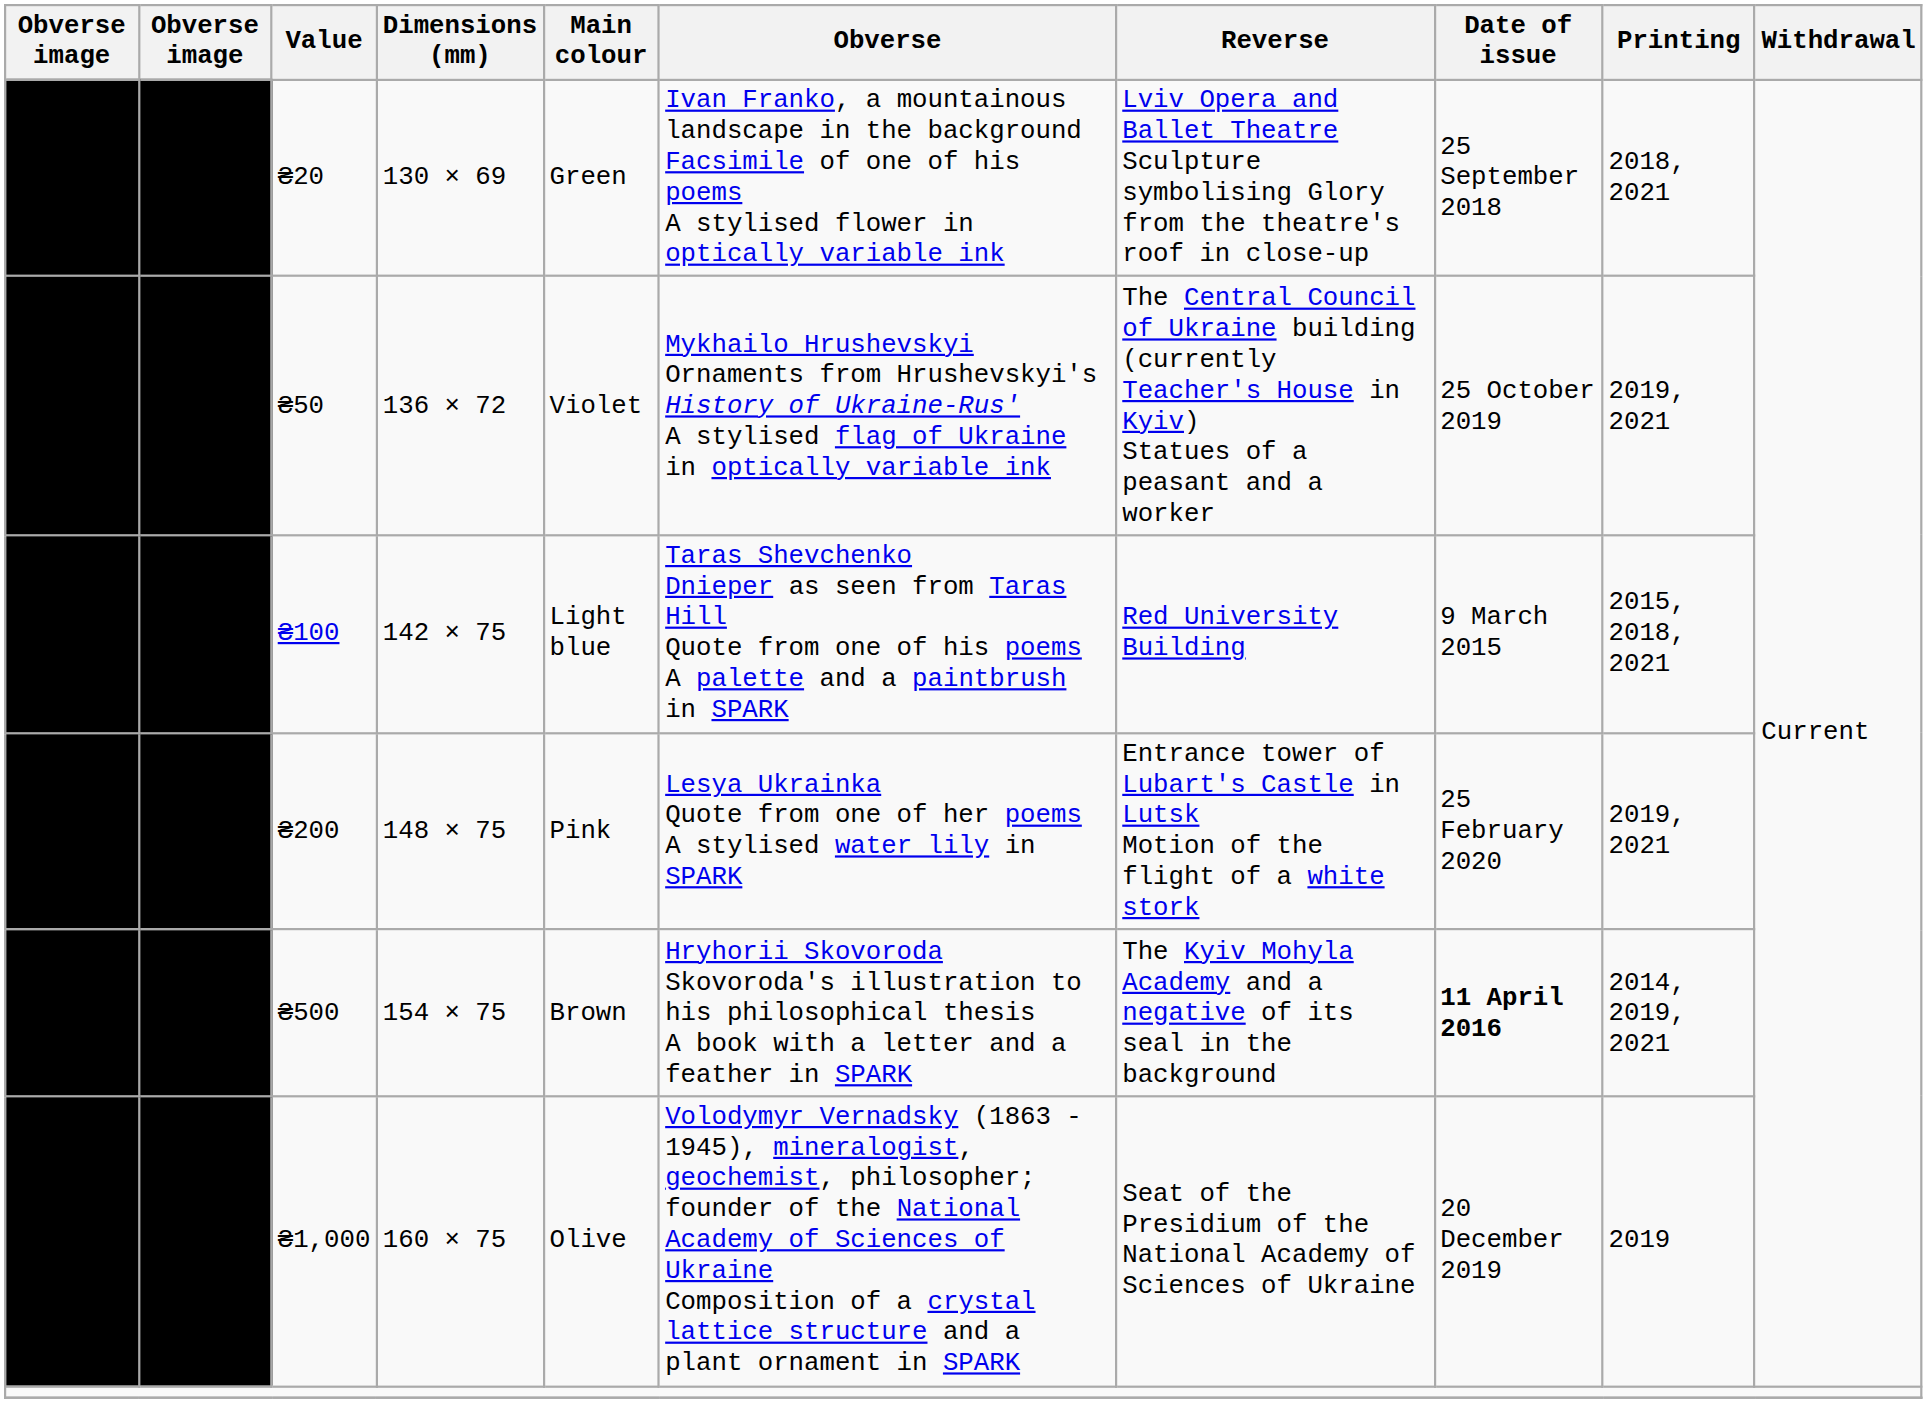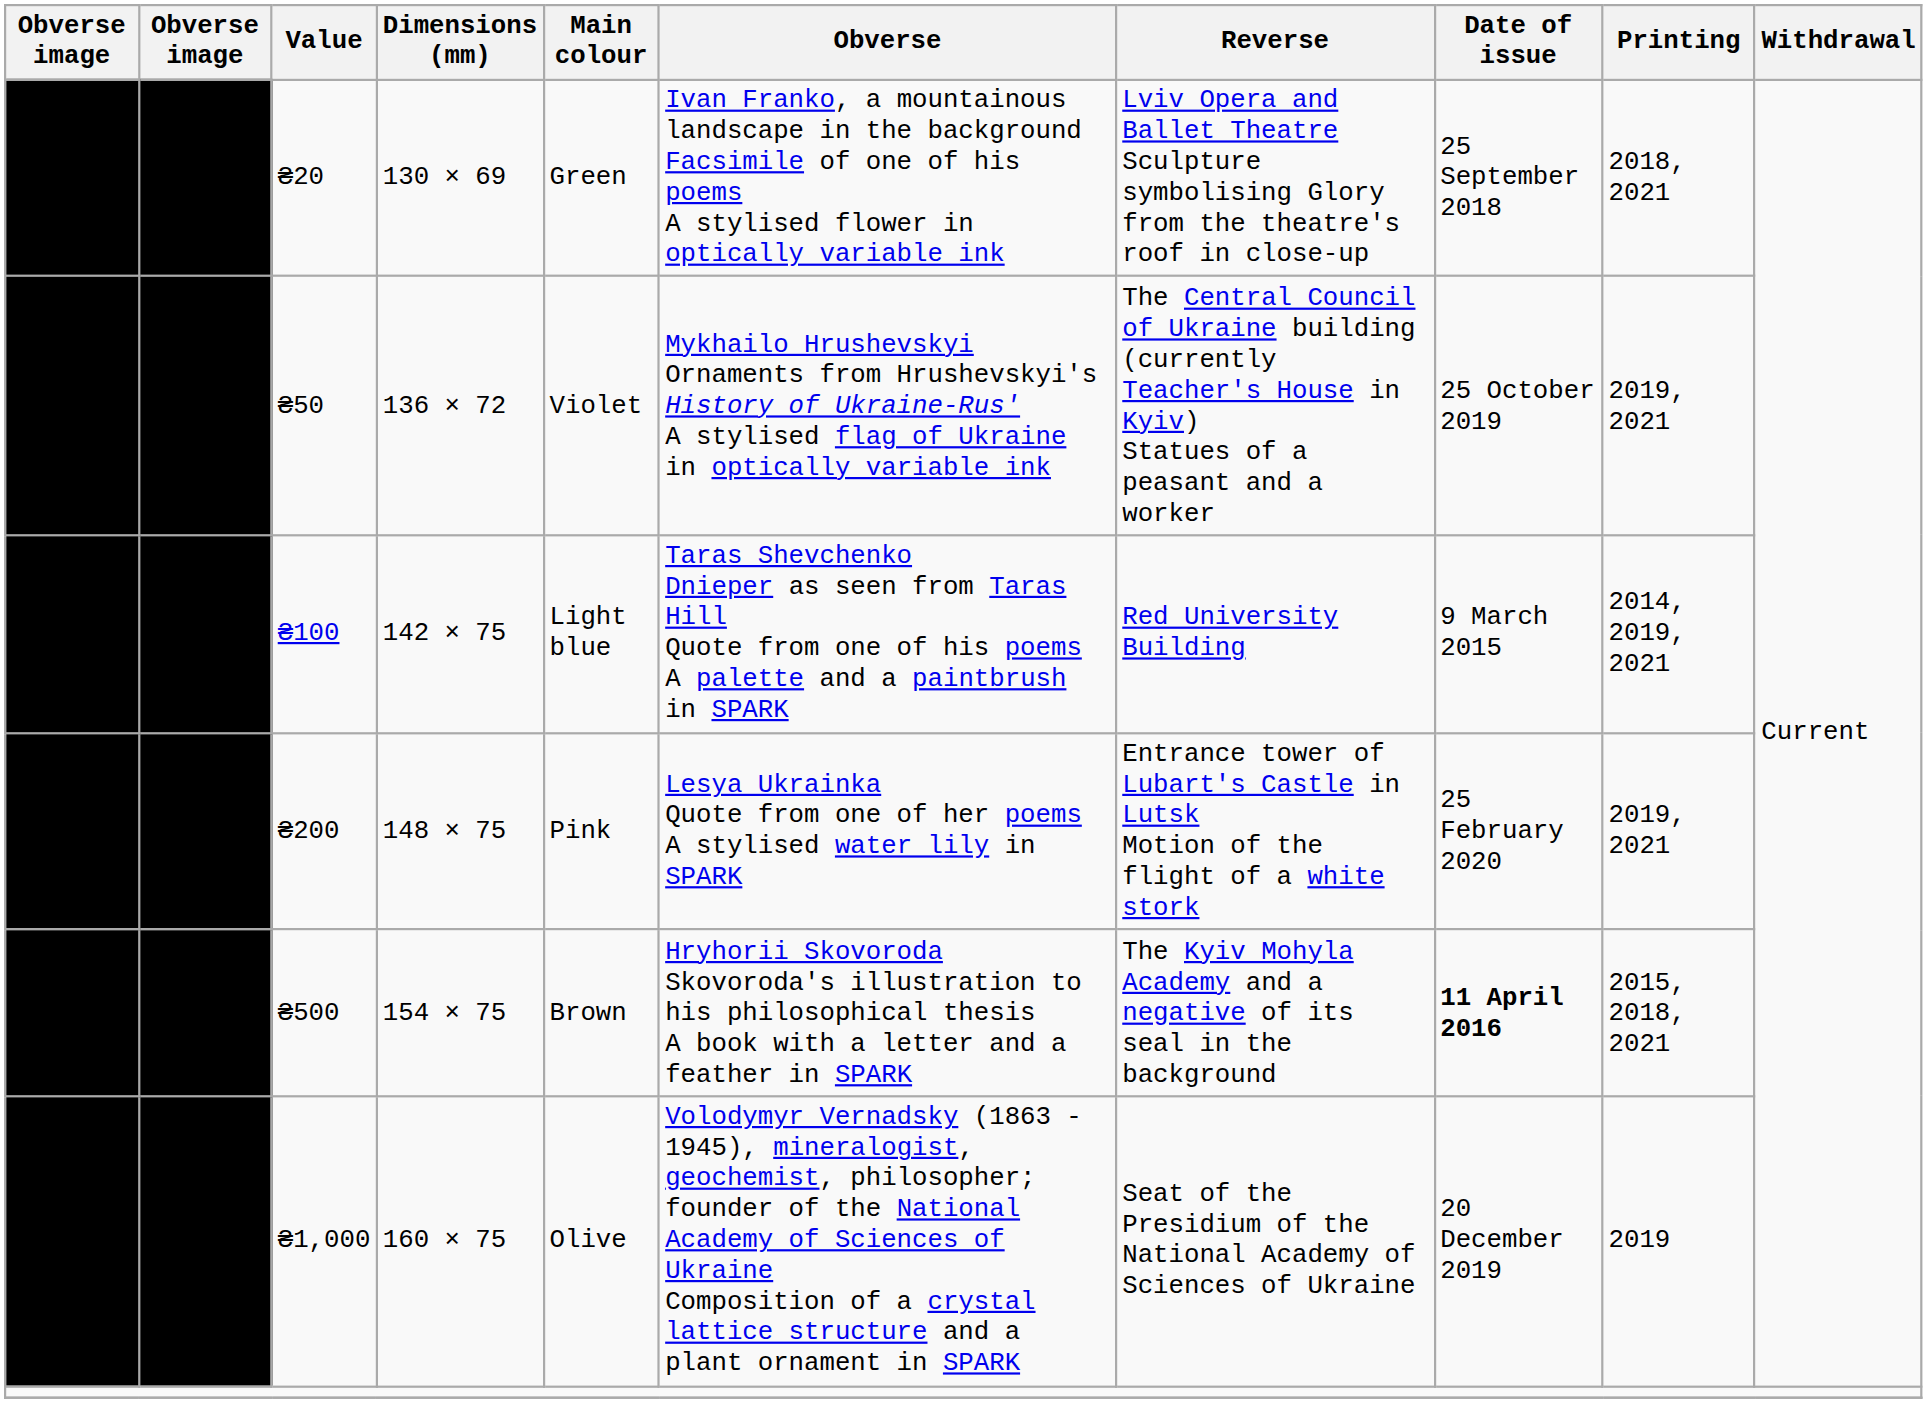(1647, 634) 2015, 2018, 2021 -> (1647, 634) 2014, 2019, 2021
(1647, 1013) 2014, 2019, 2021 -> (1647, 1013) 2015, 2018, 2021
